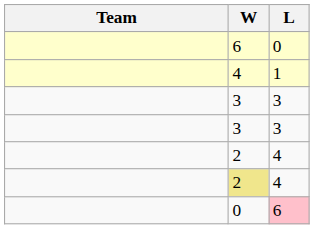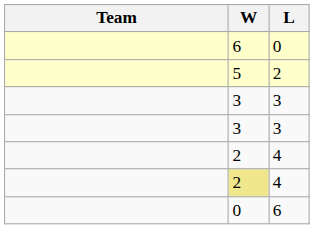(237, 73) 4 -> (237, 73) 5
(277, 73) 1 -> (277, 73) 2
(277, 210) pink background -> (277, 210) no background
